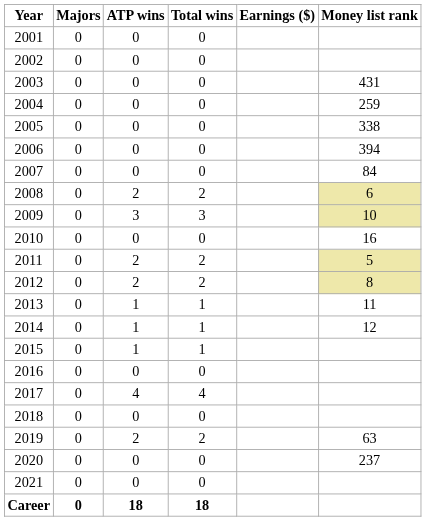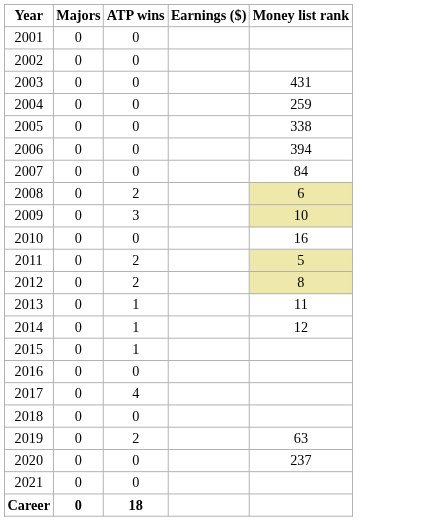- column: (202, 15)
